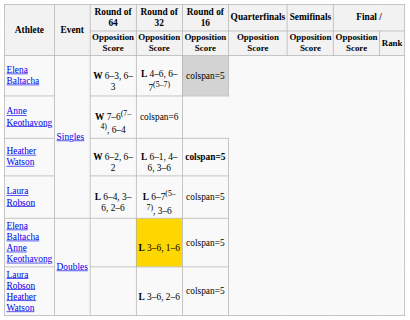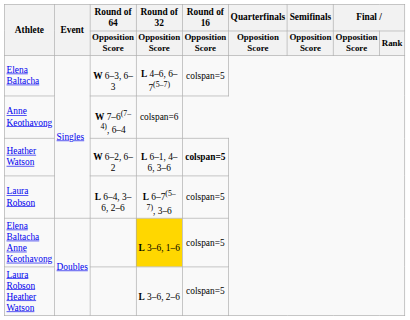(205, 76) lightgrey background -> (205, 76) no background
